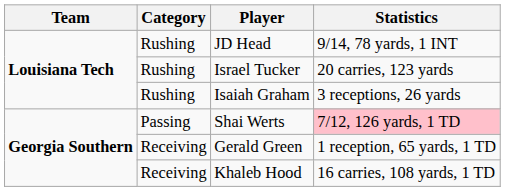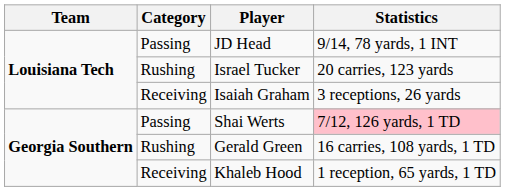(168, 43) Rushing -> (165, 43) Passing
(168, 95) Rushing -> (174, 95) Receiving
(174, 147) Receiving -> (168, 147) Rushing
(407, 147) 1 reception, 65 yards, 1 TD -> (406, 147) 16 carries, 108 yards, 1 TD
(406, 173) 16 carries, 108 yards, 1 TD -> (407, 173) 1 reception, 65 yards, 1 TD
